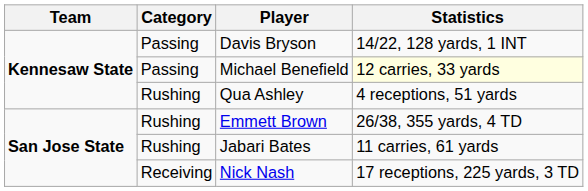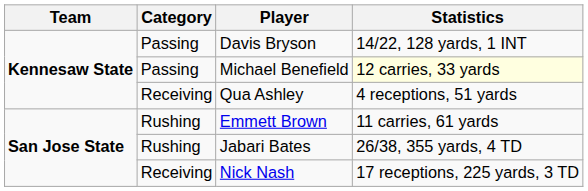(171, 95) Rushing -> (177, 95) Receiving
(439, 121) 26/38, 355 yards, 4 TD -> (427, 121) 11 carries, 61 yards
(427, 147) 11 carries, 61 yards -> (439, 147) 26/38, 355 yards, 4 TD
